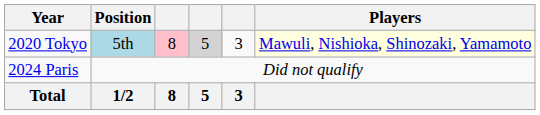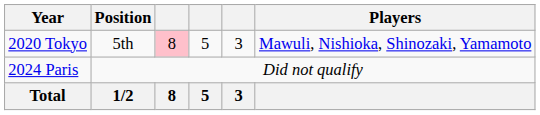(123, 43) lightblue background -> (123, 43) no background
(205, 43) lightgrey background -> (205, 43) no background
(395, 43) lightyellow background -> (395, 43) no background
